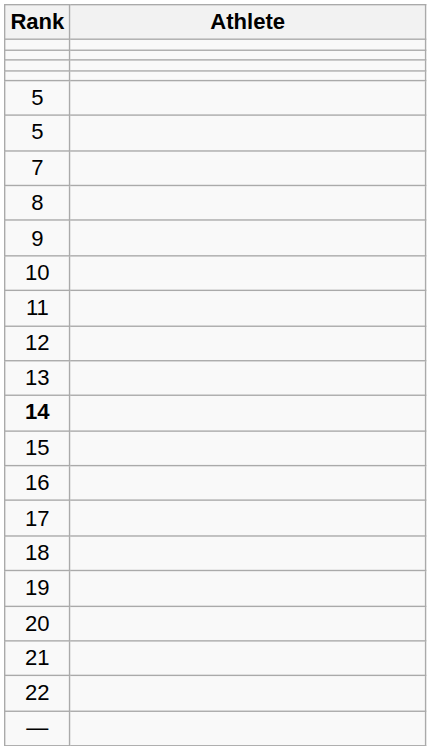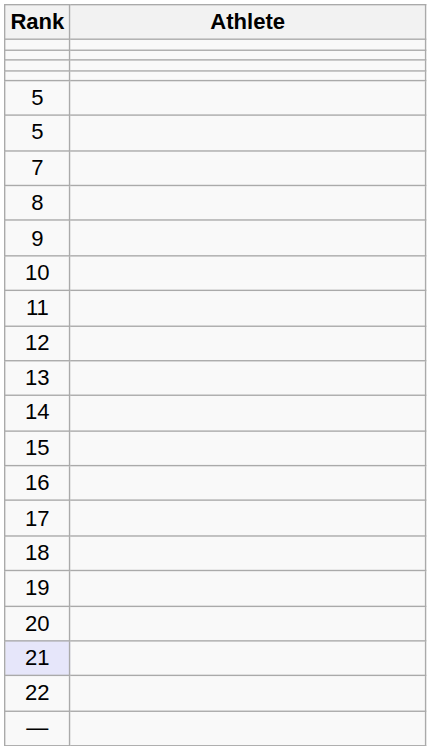(37, 412) bold -> (37, 412) normal
(37, 658) no background -> (37, 658) lavender background
